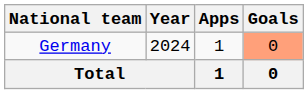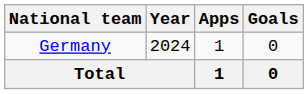(273, 46) lightsalmon background -> (273, 46) no background
